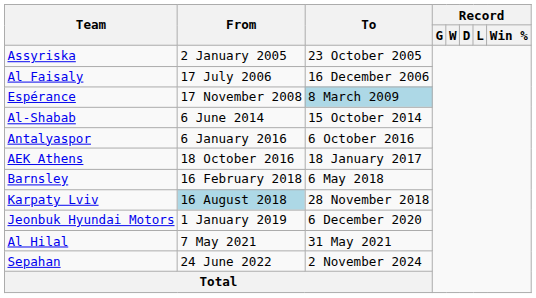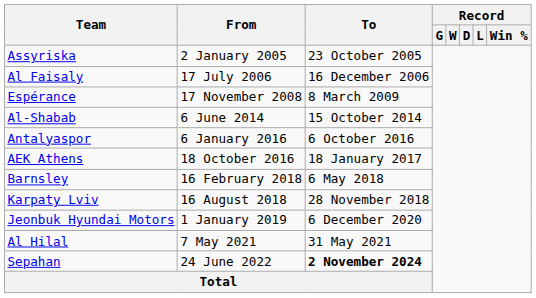(354, 97) lightblue background -> (354, 97) no background
(234, 200) lightblue background -> (234, 200) no background
(365, 261) normal -> (365, 261) bold
